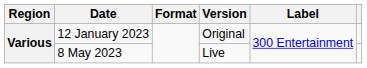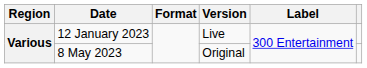(224, 33) Original -> (214, 33) Live
(214, 53) Live -> (224, 53) Original
